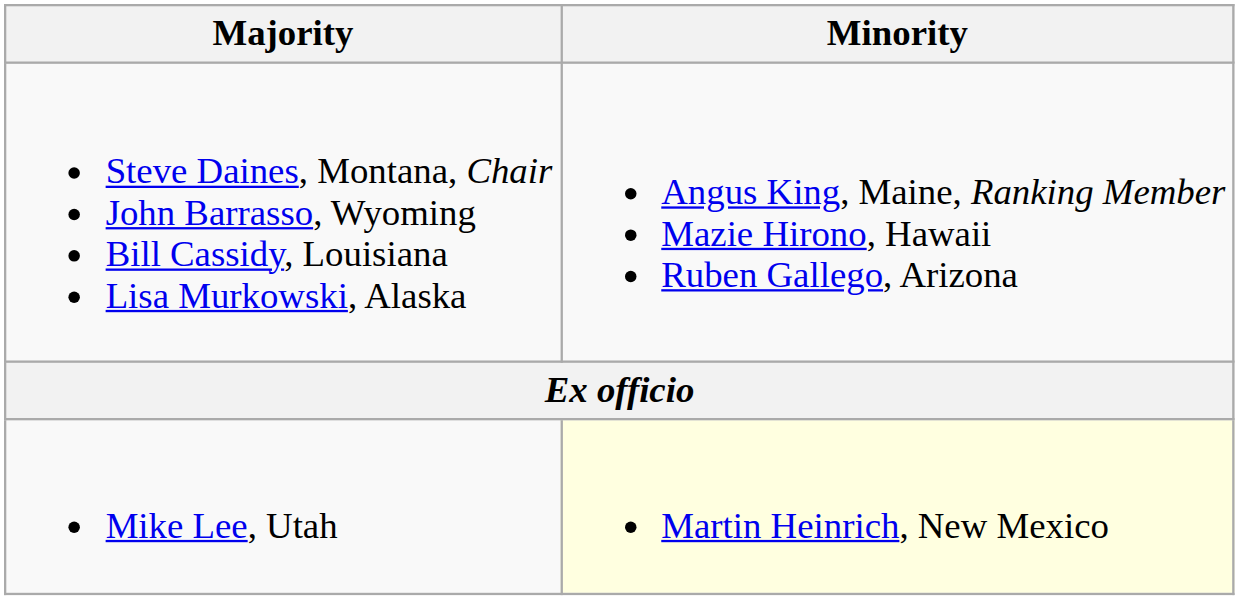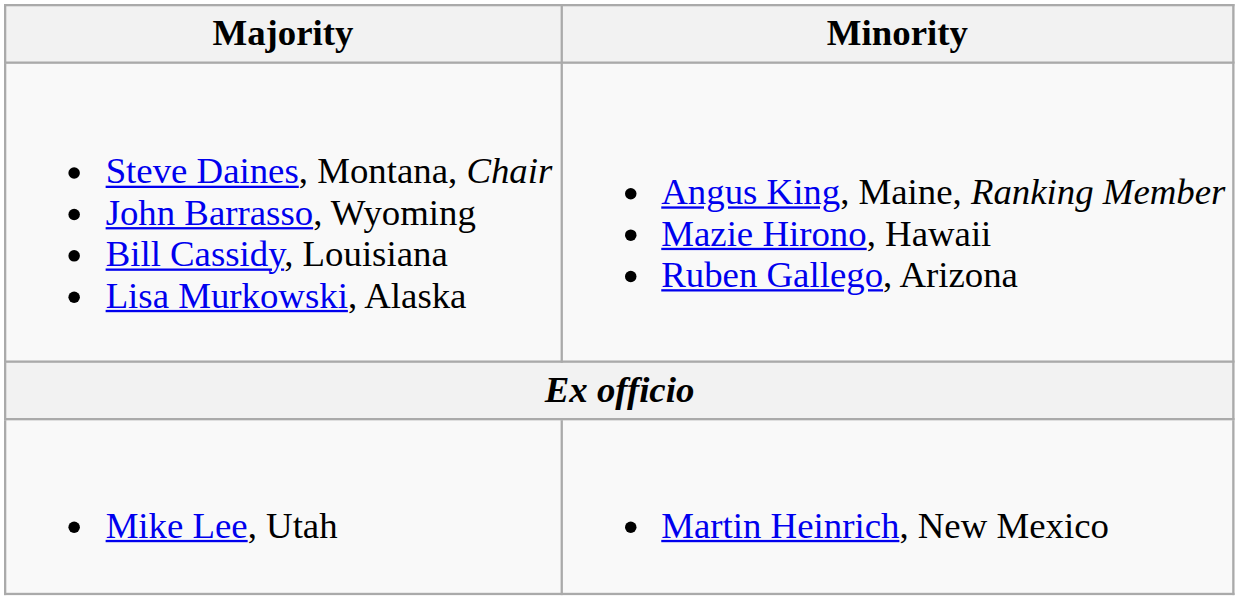(897, 527) lightyellow background -> (897, 527) no background
